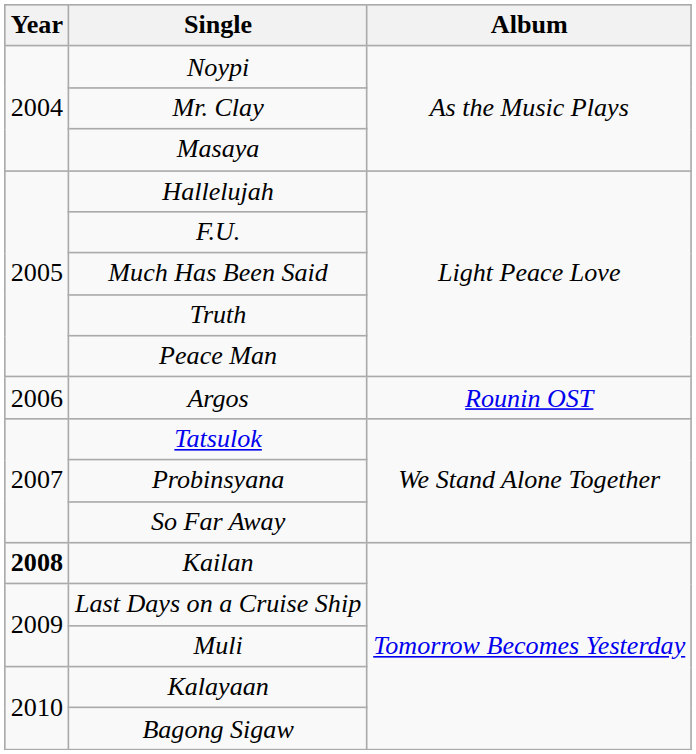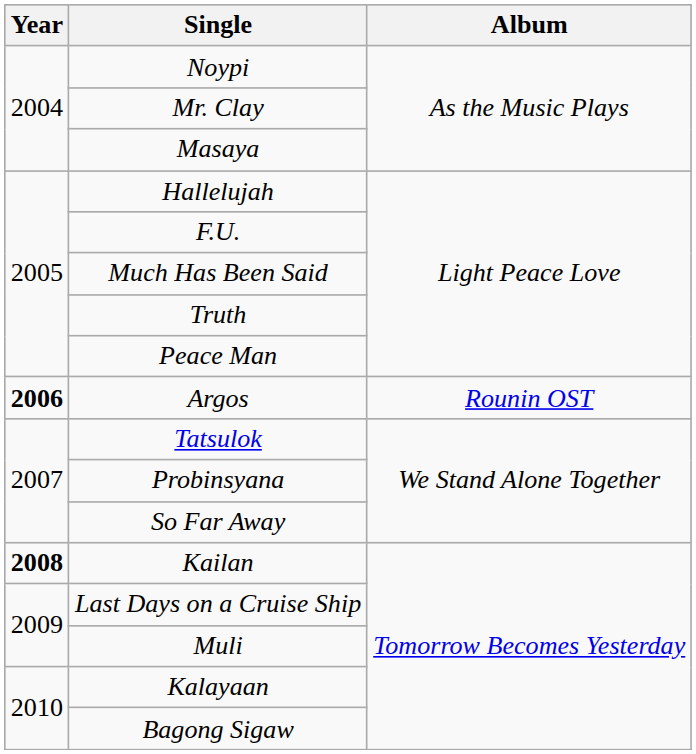(37, 397) normal -> (37, 397) bold
